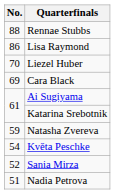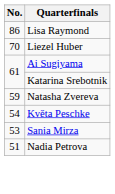- row: (59, 30)
- row: (51, 80)
(15, 164) 52 -> (15, 130) 53
